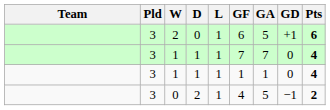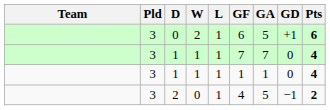columns swapped: (175, 14) <-> (197, 14)
